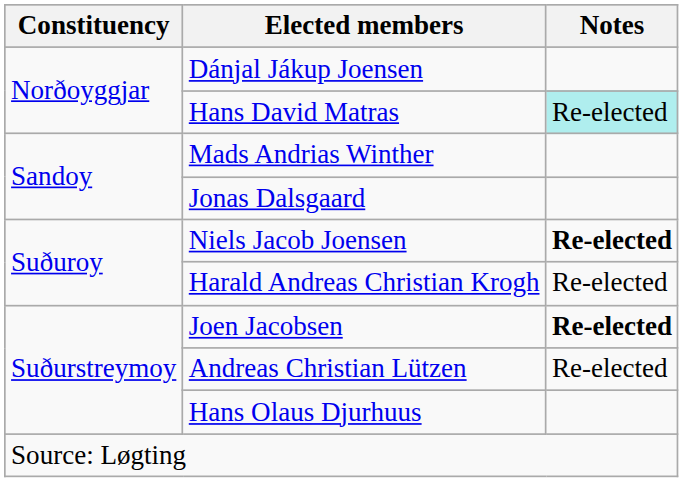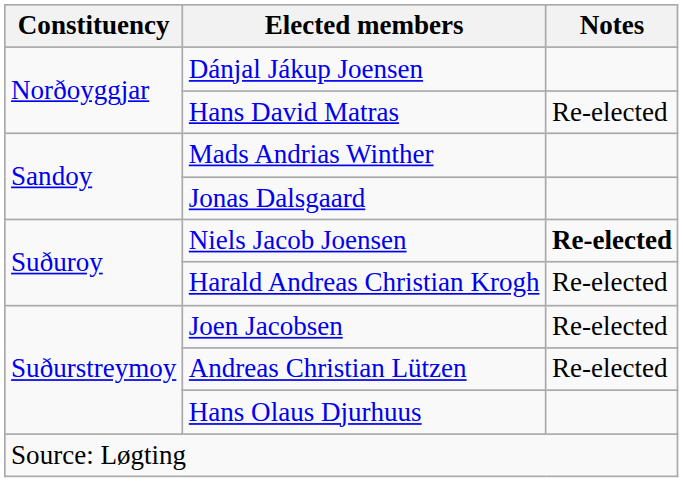(610, 111) paleturquoise background -> (610, 111) no background
(612, 326) bold -> (610, 326) normal
